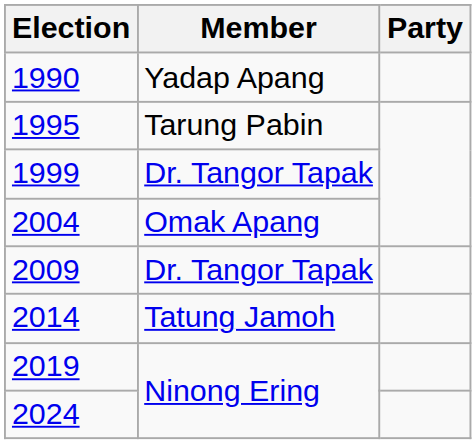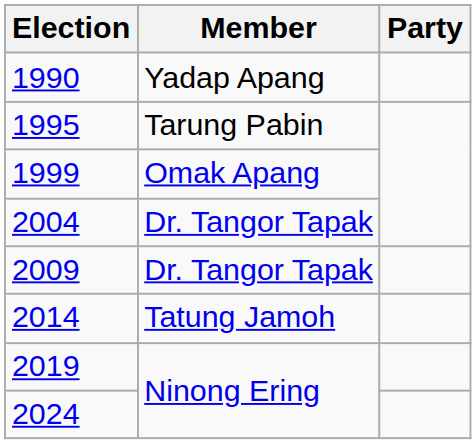(259, 173) Dr. Tangor Tapak -> (232, 173) Omak Apang
(232, 221) Omak Apang -> (259, 221) Dr. Tangor Tapak
